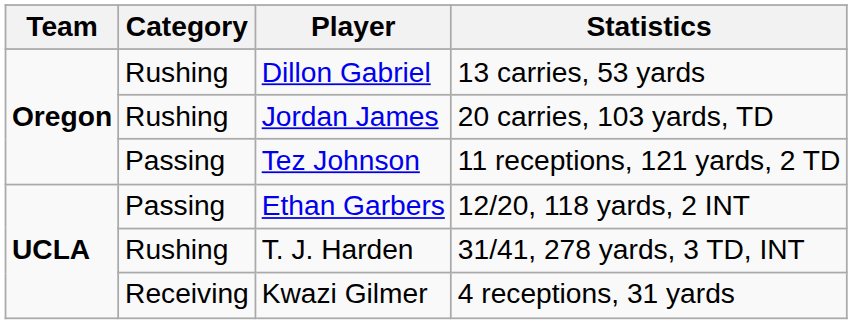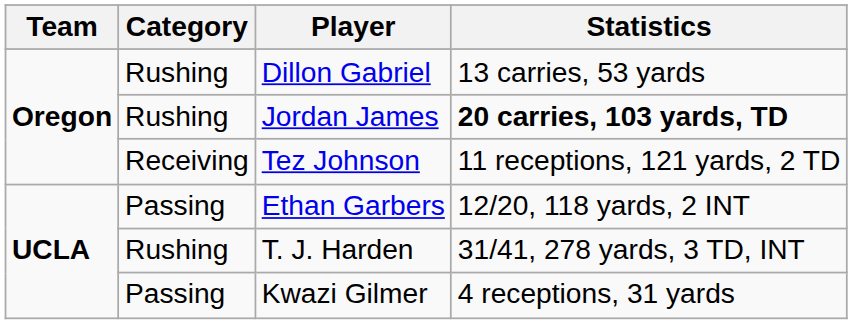(616, 116) normal -> (623, 116) bold
(175, 160) Passing -> (187, 160) Receiving
(187, 294) Receiving -> (175, 294) Passing
